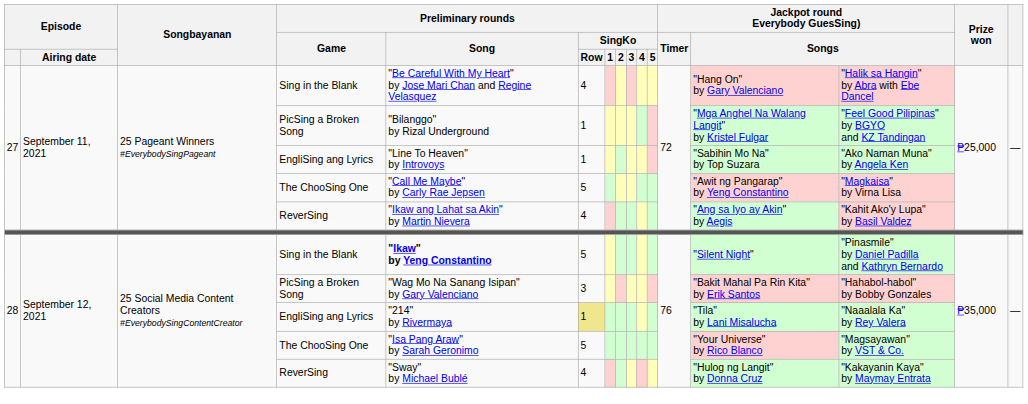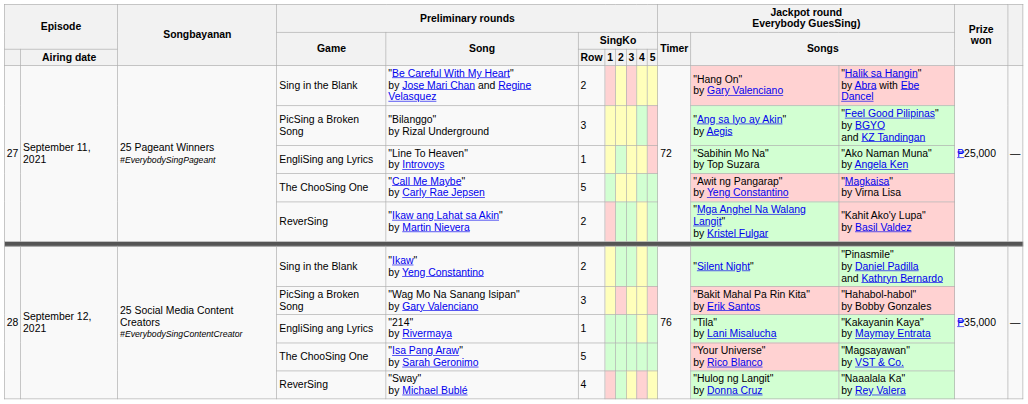(583, 85) 4 -> (583, 85) 2
(583, 125) 1 -> (583, 125) 3
(749, 125) "Mga Anghel Na Walang Langit" by Kristel Fulgar -> (740, 125) "Ang sa Iyo ay Akin" by Aegis
(583, 215) 4 -> (583, 221) 2
(740, 215) "Ang sa Iyo ay Akin" by Aegis -> (749, 221) "Mga Anghel Na Walang Langit" by Kristel Fulgar
(440, 254) bold -> (436, 266) normal
(583, 254) 5 -> (583, 266) 2
(583, 317) khaki background -> (583, 328) no background
(873, 317) "Naaalala Ka" by Rey Valera -> (886, 328) "Kakayanin Kaya" by Maymay Entrata
(886, 373) "Kakayanin Kaya" by Maymay Entrata -> (873, 385) "Naaalala Ka" by Rey Valera
